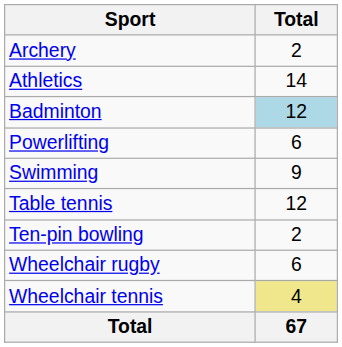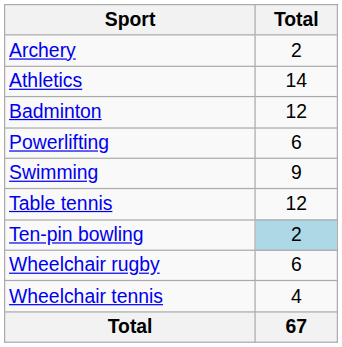(296, 111) lightblue background -> (296, 111) no background
(296, 234) no background -> (296, 234) lightblue background
(296, 296) khaki background -> (296, 296) no background
